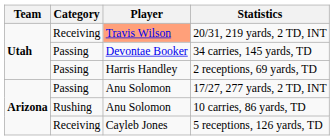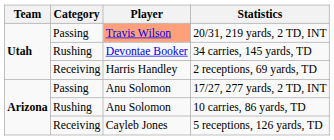(77, 32) Receiving -> (71, 32) Passing
(71, 51) Passing -> (72, 51) Rushing
(71, 70) Passing -> (77, 70) Receiving
